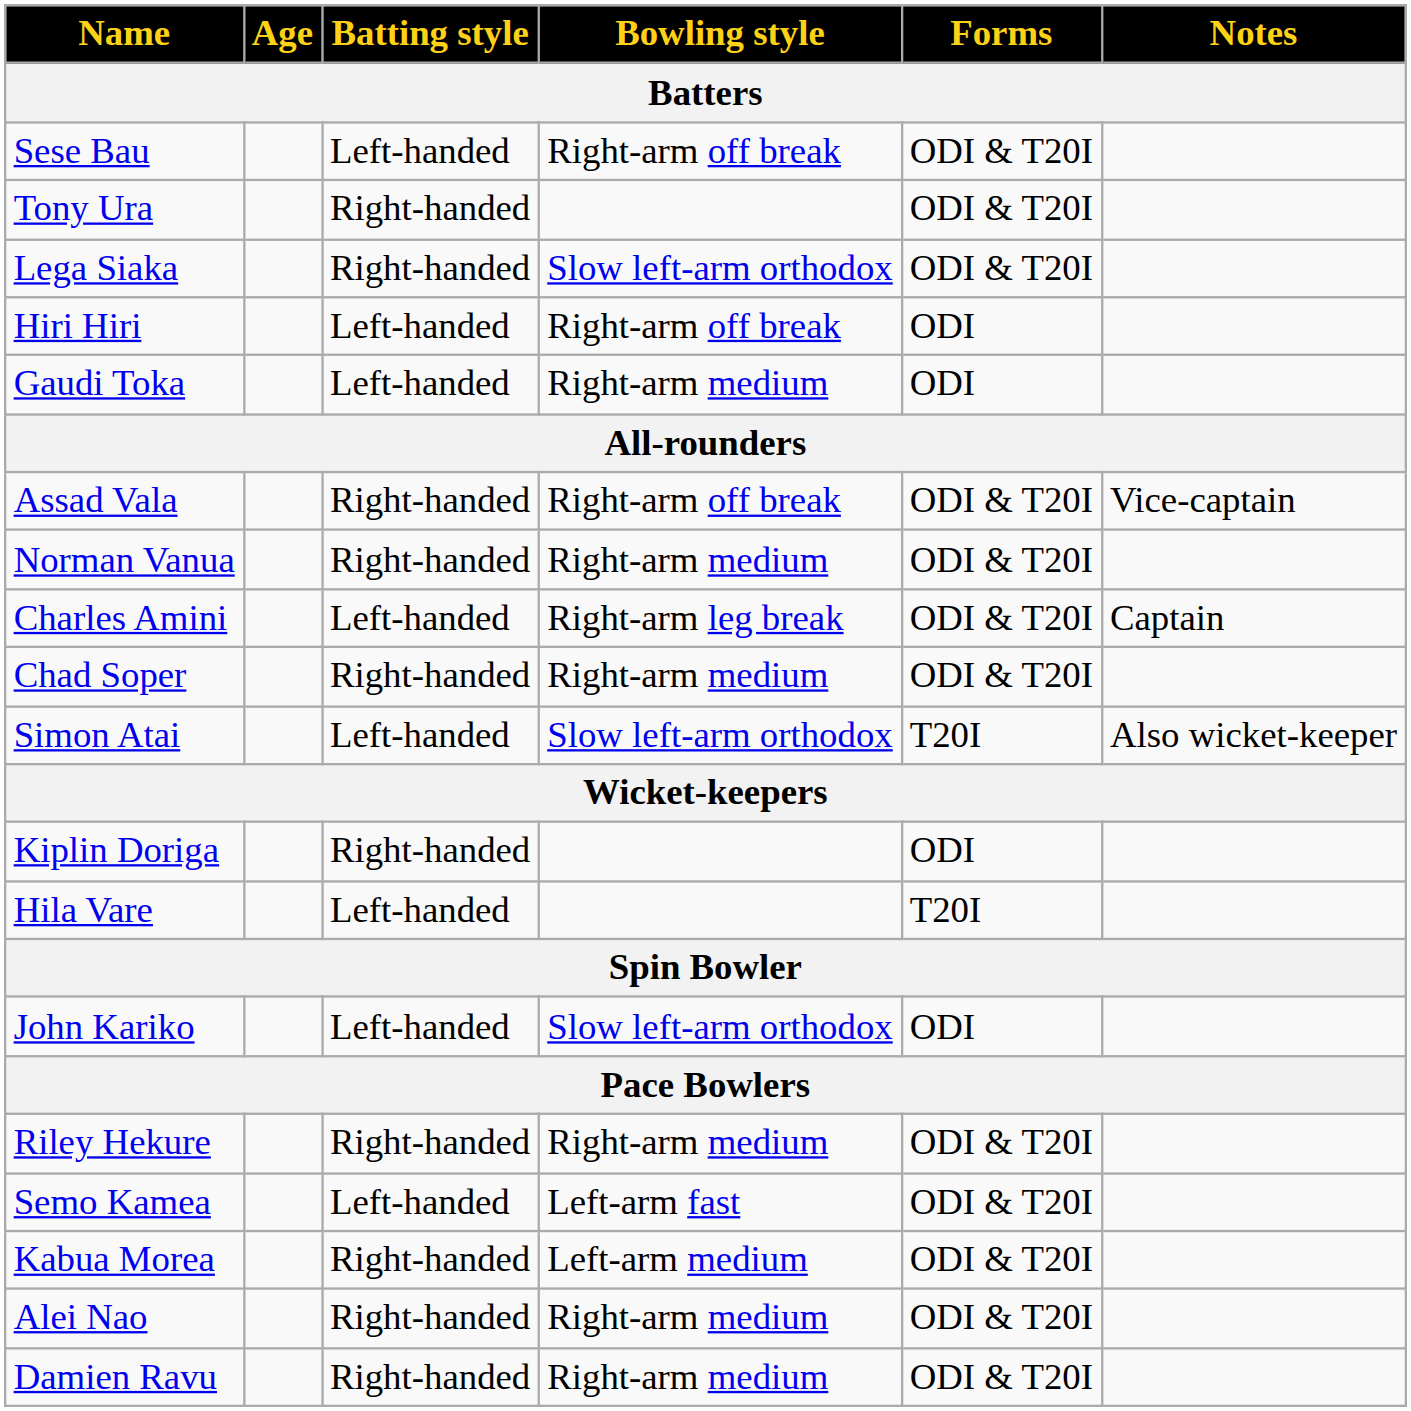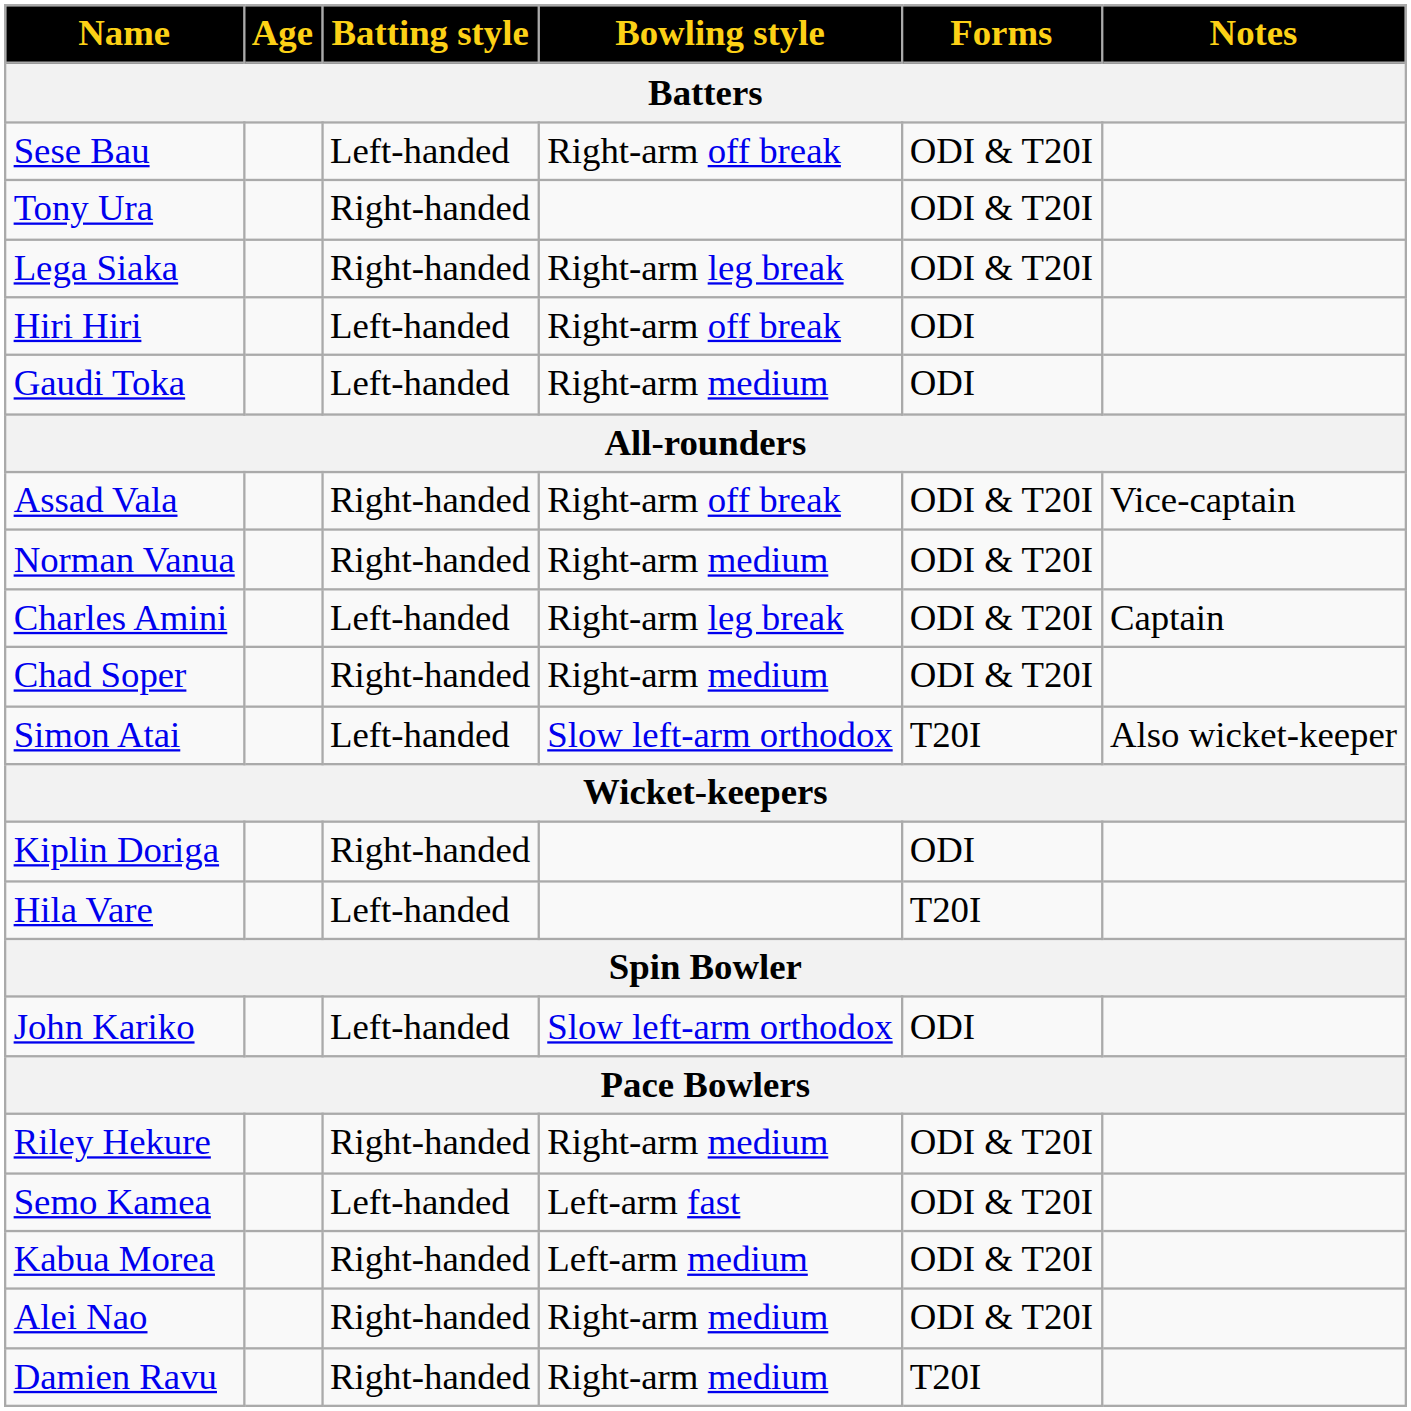(720, 267) Slow left-arm orthodox -> (695, 267) Right-arm leg break
(1001, 1376) ODI & T20I -> (945, 1376) T20I
